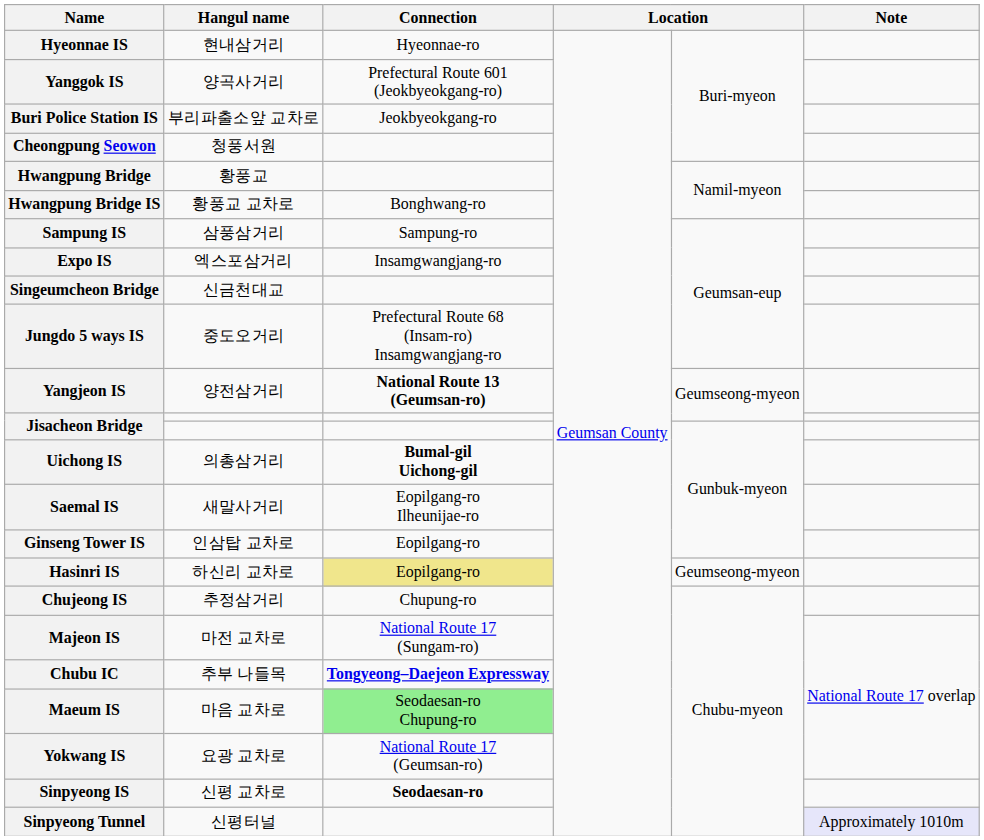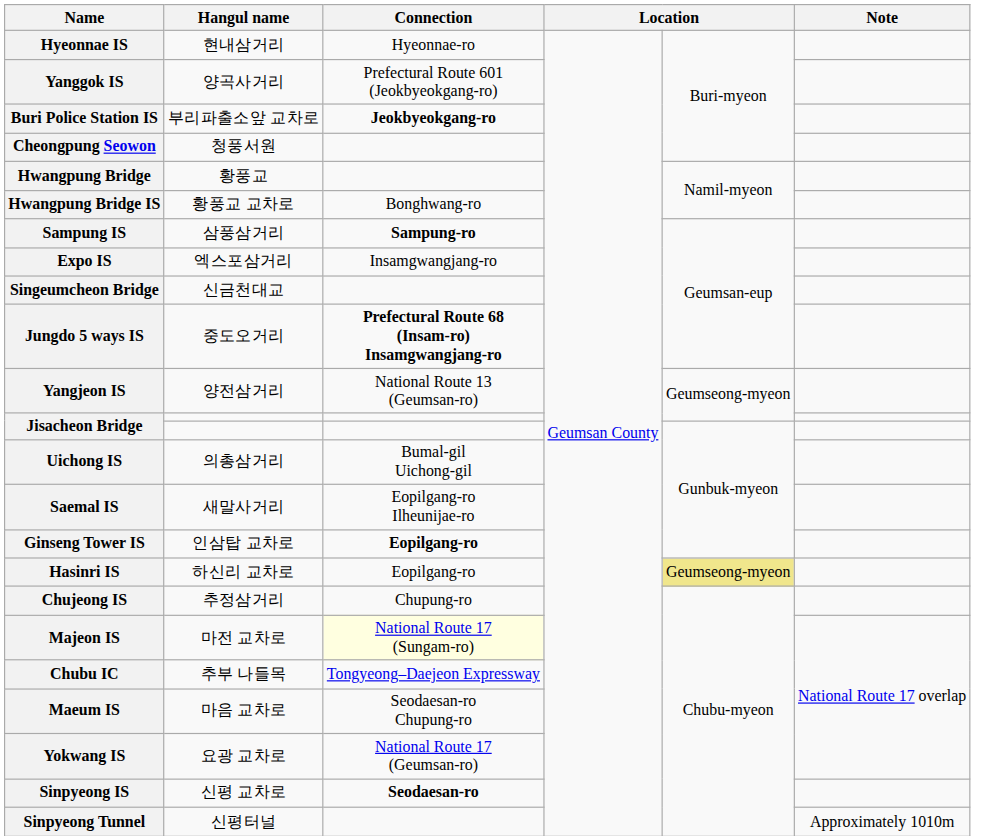(438, 118) normal -> (433, 118) bold
(438, 232) normal -> (433, 232) bold
(438, 335) normal -> (433, 335) bold
(438, 390) bold -> (433, 390) normal
(438, 461) bold -> (433, 461) normal
(438, 543) normal -> (433, 543) bold
(438, 571) khaki background -> (433, 571) no background
(737, 571) no background -> (728, 571) khaki background
(438, 637) no background -> (433, 637) lightyellow background
(438, 673) bold -> (433, 673) normal
(438, 710) lightgreen background -> (433, 710) no background
(891, 821) lavender background -> (882, 821) no background
